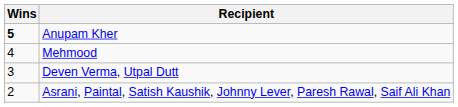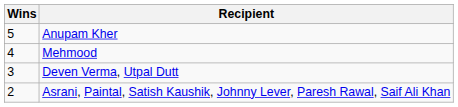(11, 33) bold -> (11, 33) normal
